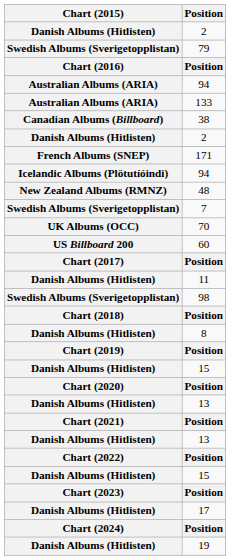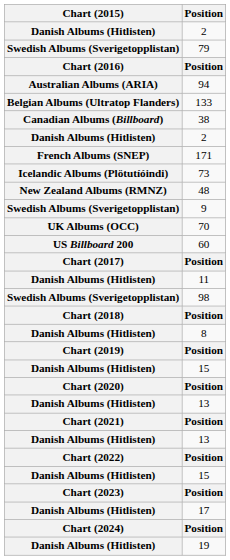(93, 102) Australian Albums (ARIA) -> (93, 102) Belgian Albums (Ultratop Flanders)
(204, 173) 94 -> (204, 173) 73
(204, 208) 7 -> (204, 208) 9
